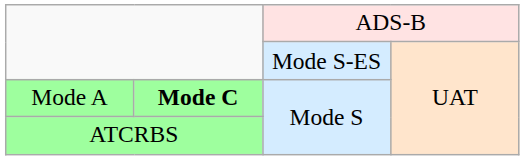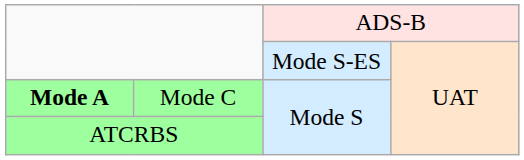(70, 97) normal -> (70, 97) bold
(198, 97) bold -> (198, 97) normal
